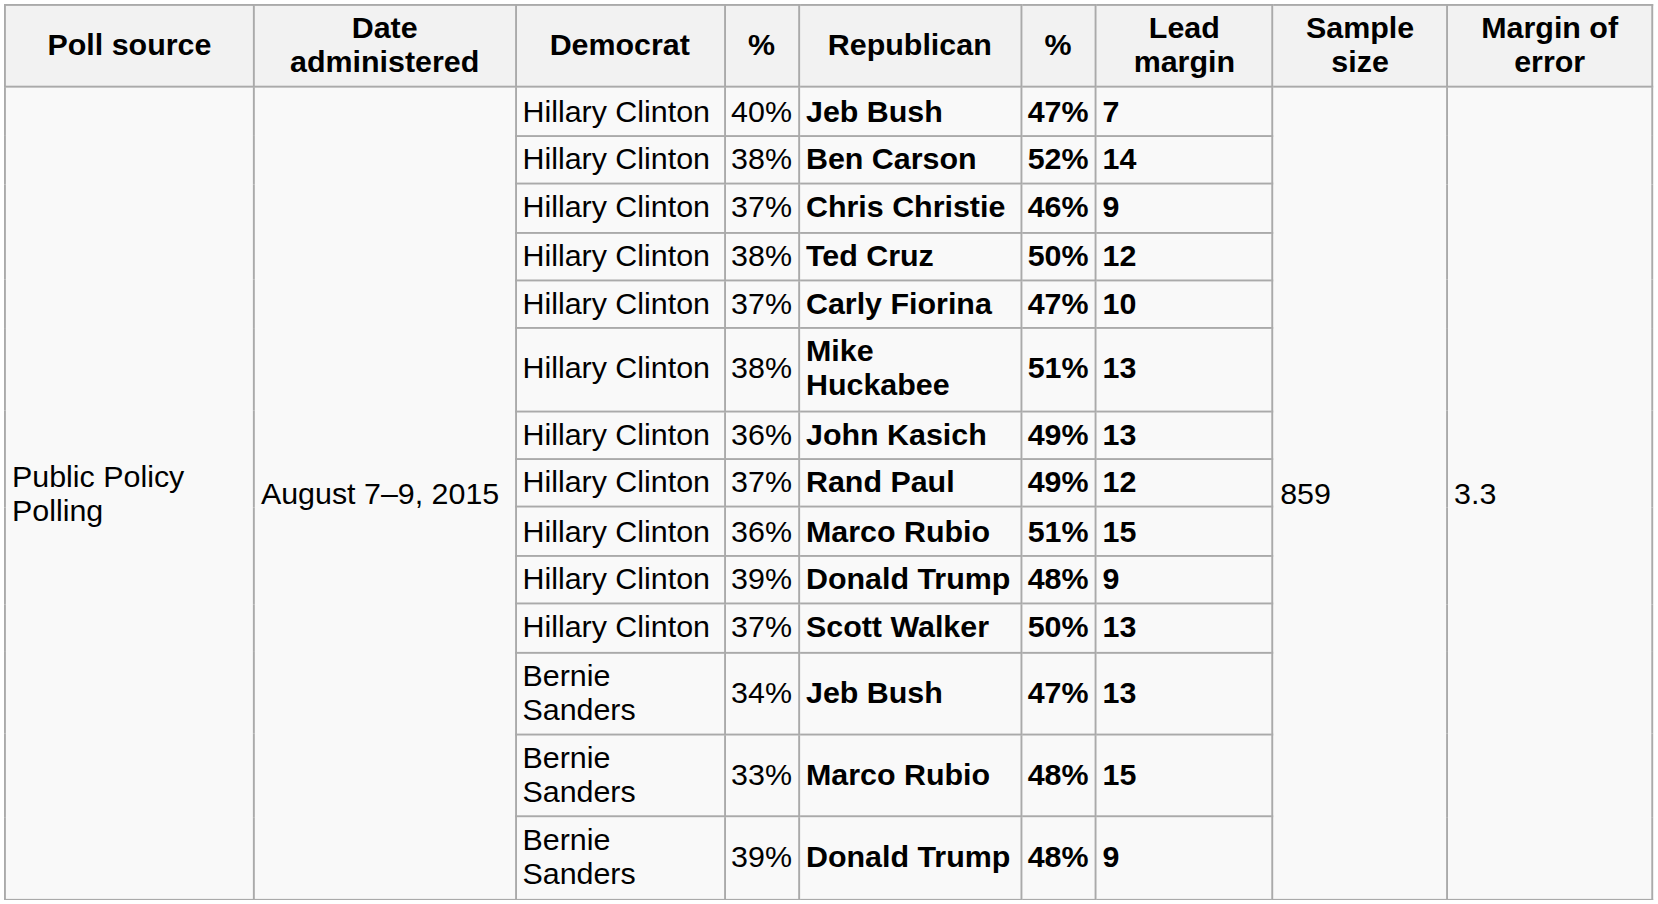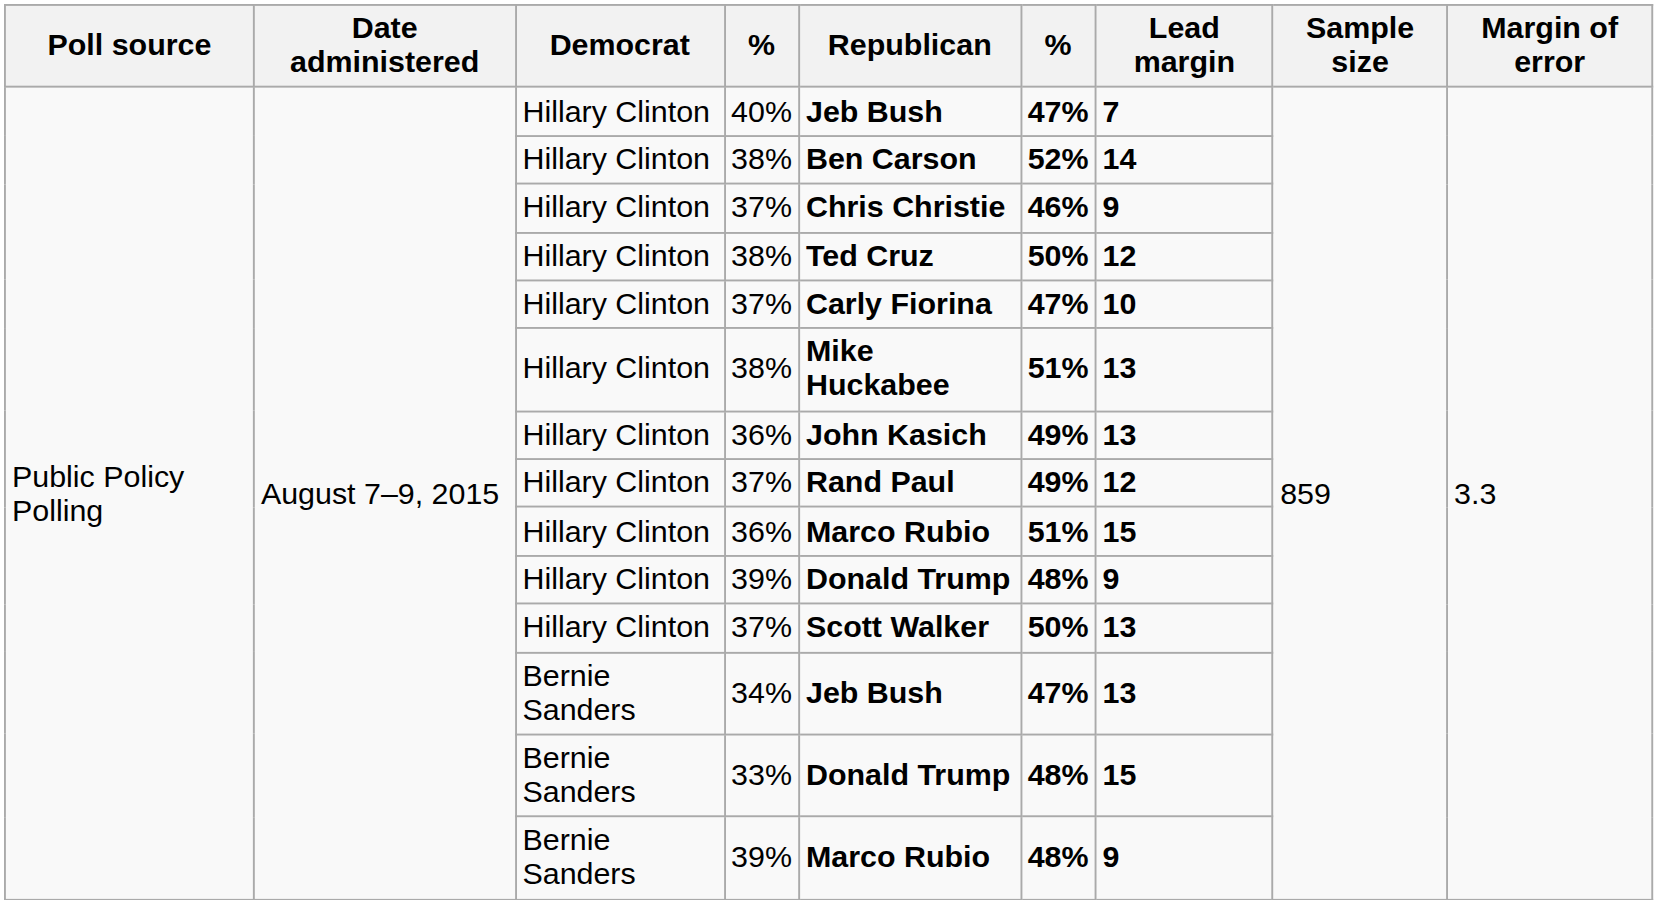(898, 775) Marco Rubio -> (908, 775) Donald Trump
(908, 857) Donald Trump -> (898, 857) Marco Rubio
